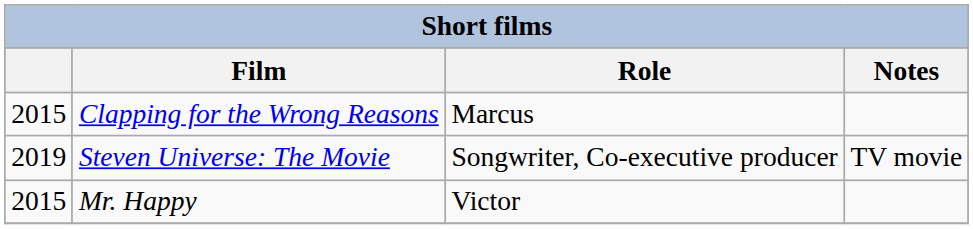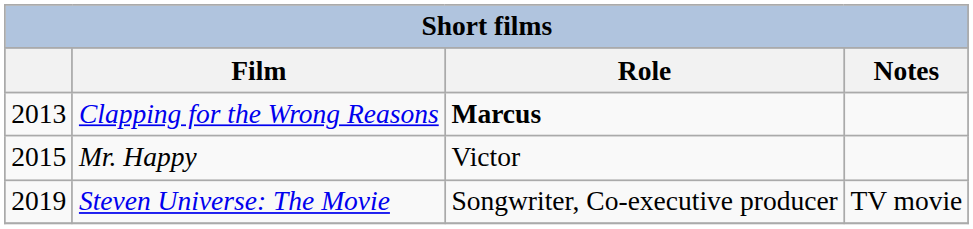(39, 113) 2015 -> (39, 113) 2013
(493, 113) normal -> (496, 113) bold
rows swapped: (138, 200) <-> (234, 157)
